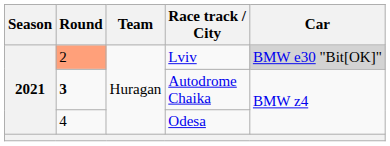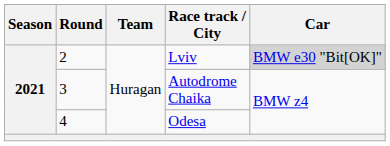(63, 57) lightsalmon background -> (63, 57) no background
(63, 89) bold -> (63, 89) normal
